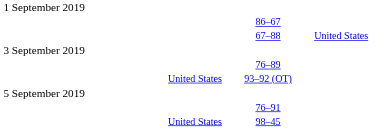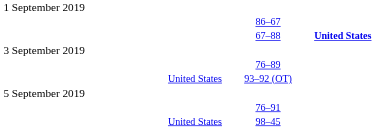(341, 36) normal -> (343, 36) bold
